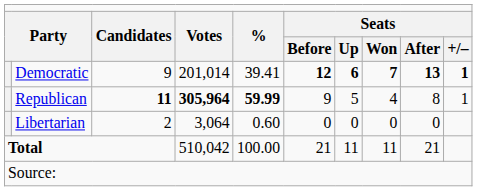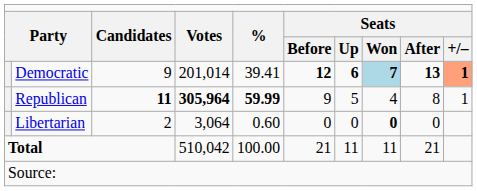(393, 73) no background -> (393, 73) lightblue background
(465, 73) no background -> (465, 73) lightsalmon background
(393, 123) normal -> (393, 123) bold
